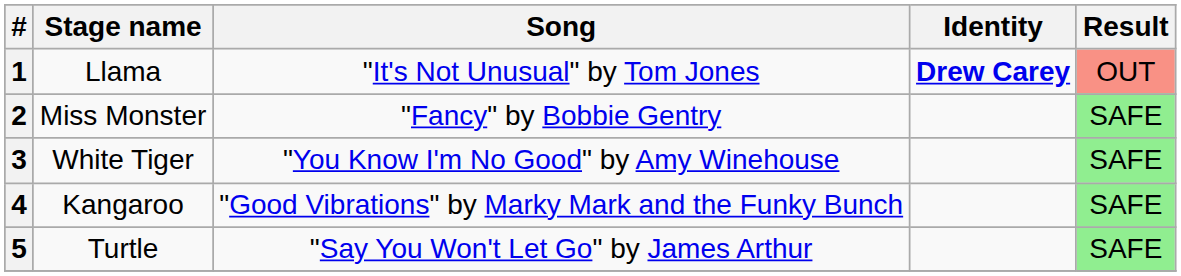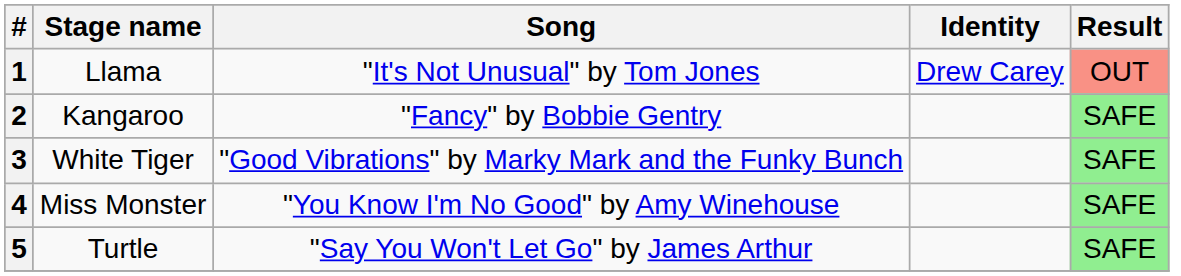(993, 71) bold -> (990, 71) normal
(123, 115) Miss Monster -> (123, 115) Kangaroo
(561, 159) "You Know I'm No Good" by Amy Winehouse -> (561, 159) "Good Vibrations" by Marky Mark and the Funky Bunch
(123, 204) Kangaroo -> (123, 204) Miss Monster
(561, 204) "Good Vibrations" by Marky Mark and the Funky Bunch -> (561, 204) "You Know I'm No Good" by Amy Winehouse
